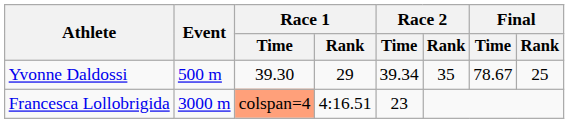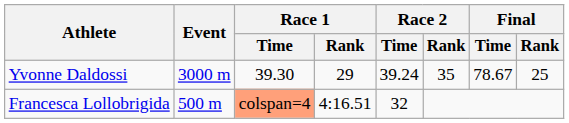(200, 75) 500 m -> (204, 75) 3000 m
(399, 75) 39.34 -> (399, 75) 39.24
(204, 103) 3000 m -> (200, 103) 500 m
(399, 103) 23 -> (399, 103) 32
